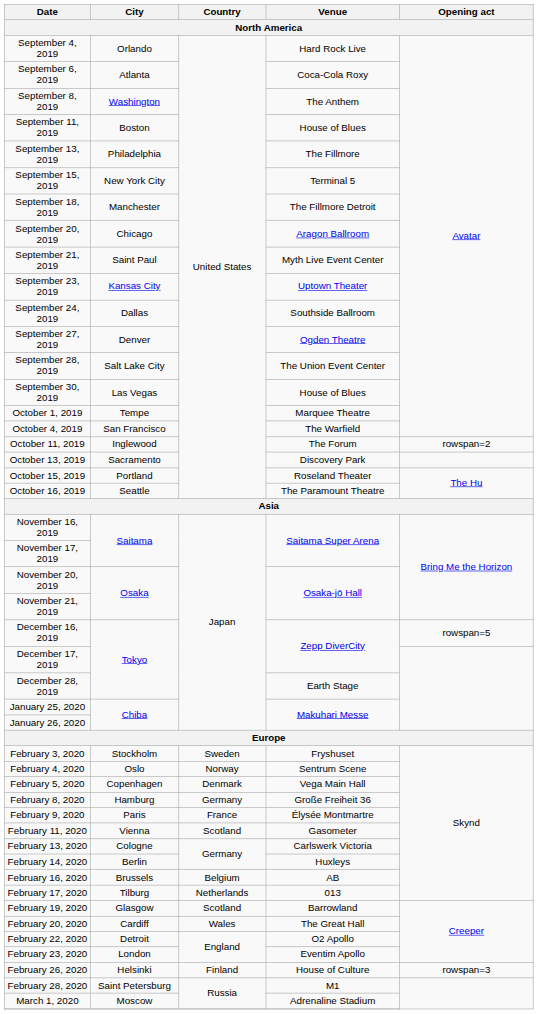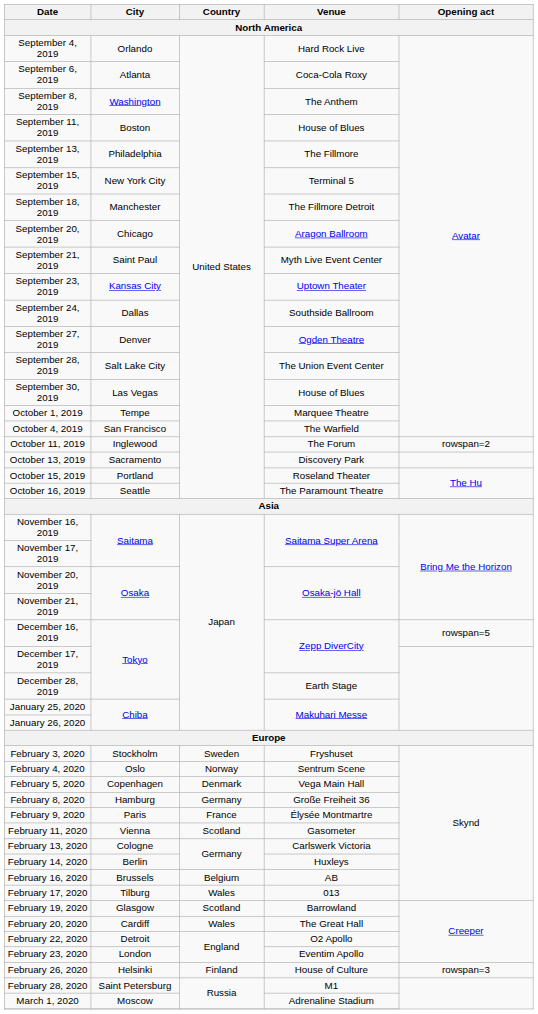(222, 892) Netherlands -> (222, 892) Wales
